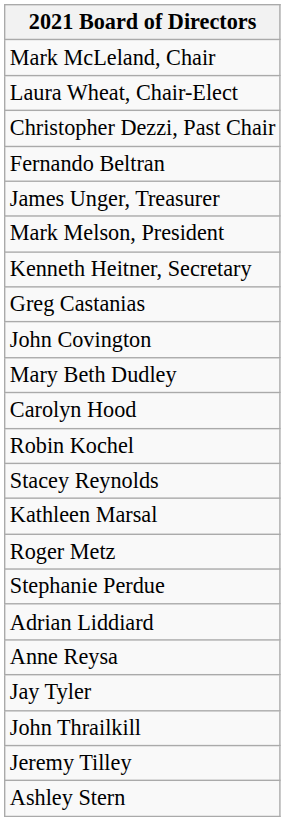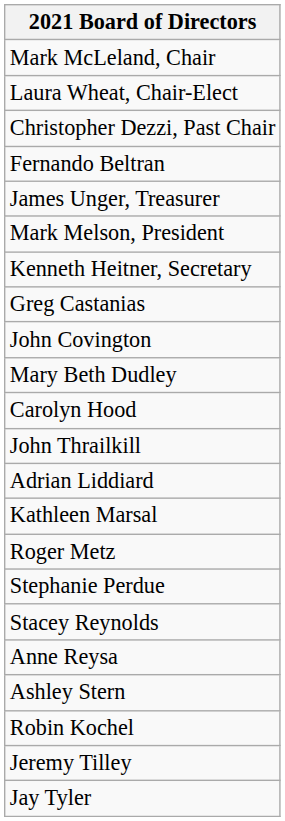(72, 445) Robin Kochel -> (75, 445) John Thrailkill
(84, 480) Stacey Reynolds -> (82, 480) Adrian Liddiard
(82, 621) Adrian Liddiard -> (84, 621) Stacey Reynolds
(51, 692) Jay Tyler -> (68, 692) Ashley Stern
(75, 727) John Thrailkill -> (72, 727) Robin Kochel
(68, 798) Ashley Stern -> (51, 798) Jay Tyler
